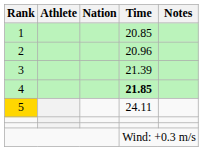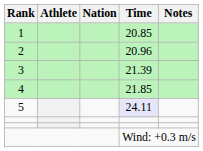(139, 88) bold -> (139, 88) normal
(21, 107) gold background -> (21, 107) no background
(139, 107) no background -> (139, 107) lavender background
